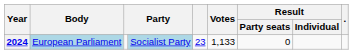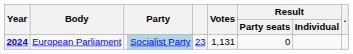(77, 42) lightblue background -> (77, 42) no background
(223, 42) 1,133 -> (223, 42) 1,131
